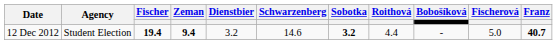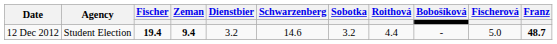(349, 31) bold -> (349, 31) normal
(537, 31) 40.7 -> (537, 31) 48.7
